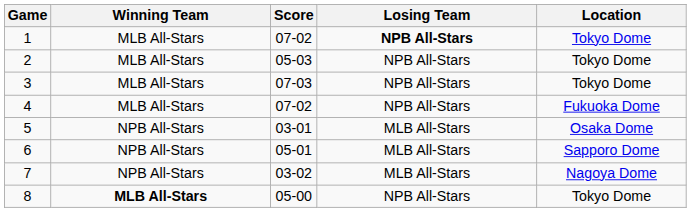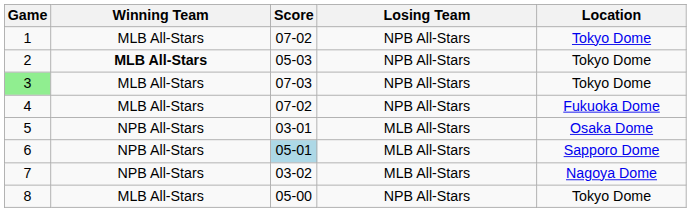(427, 38) bold -> (427, 38) normal
(161, 60) normal -> (161, 60) bold
(28, 83) no background -> (28, 83) lightgreen background
(294, 151) no background -> (294, 151) lightblue background
(161, 196) bold -> (161, 196) normal
